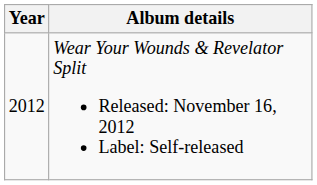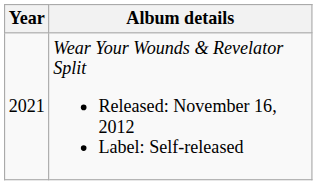(27, 106) 2012 -> (27, 106) 2021
